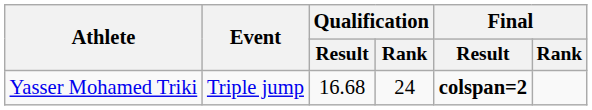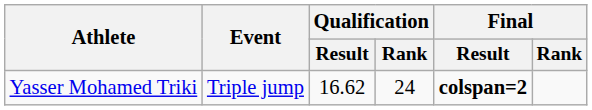(342, 87) 16.68 -> (342, 87) 16.62
